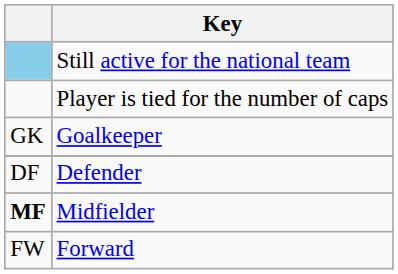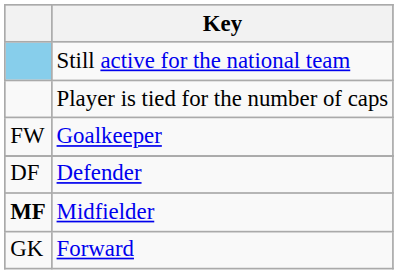(27, 136) GK -> (27, 136) FW
(27, 249) FW -> (27, 249) GK
